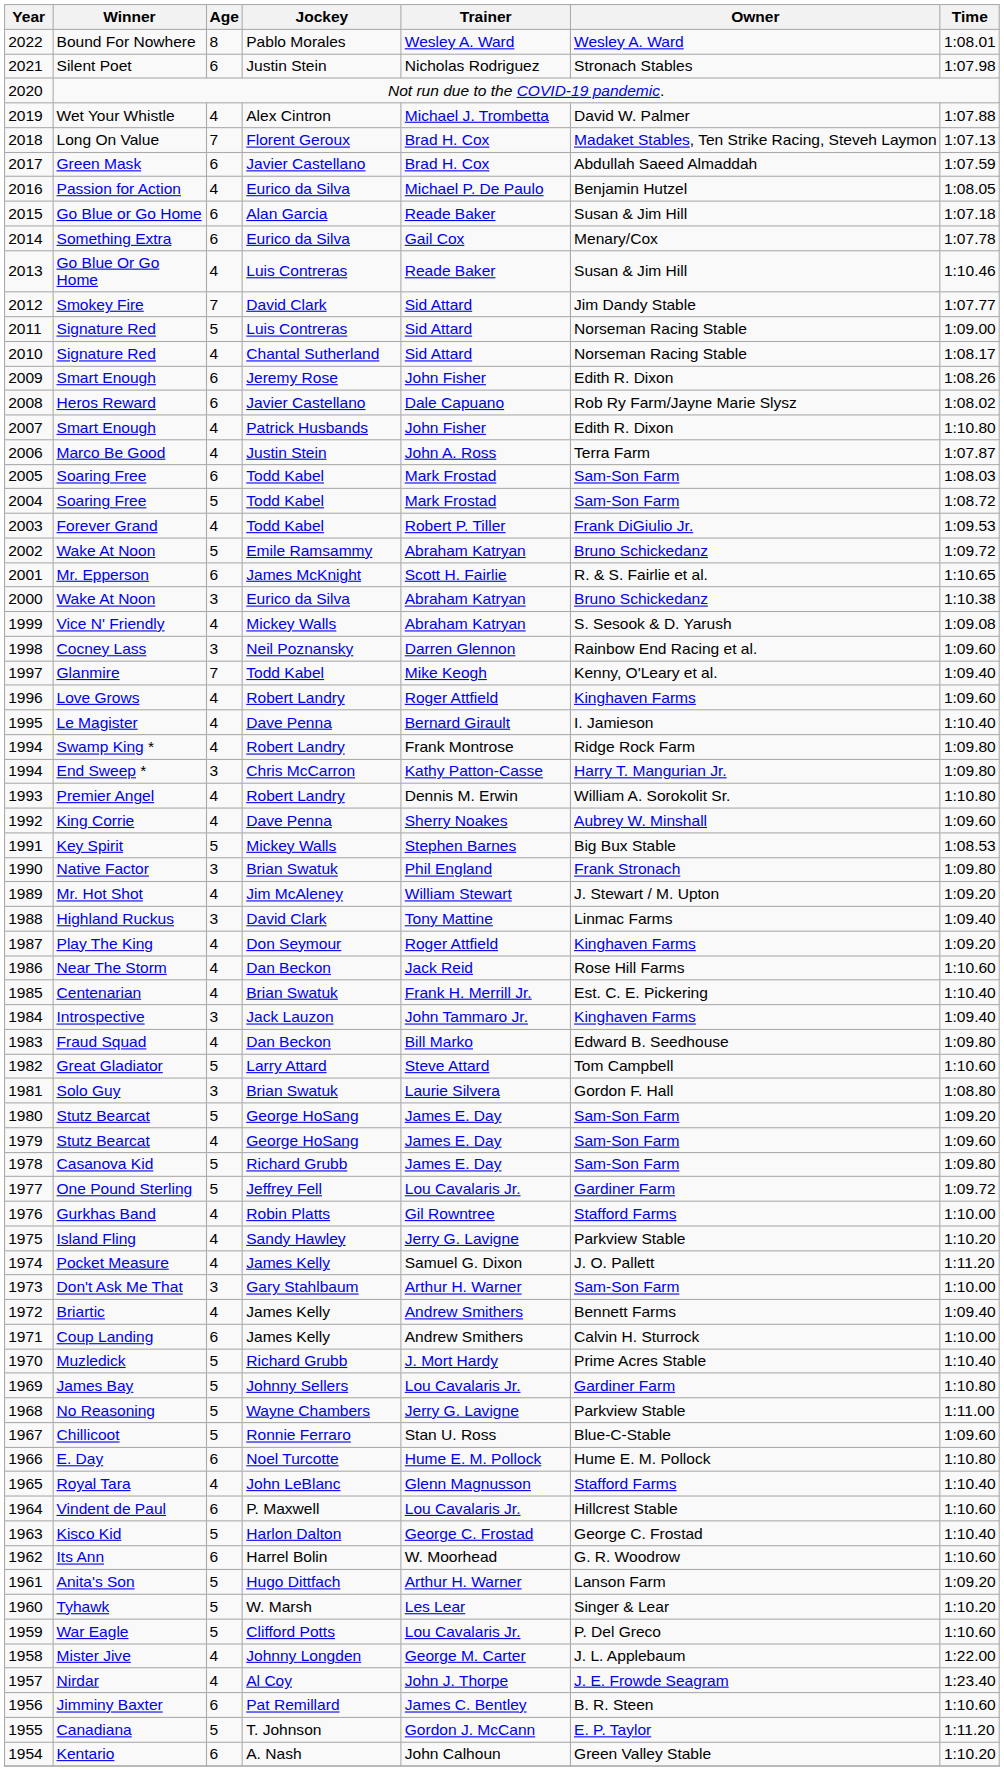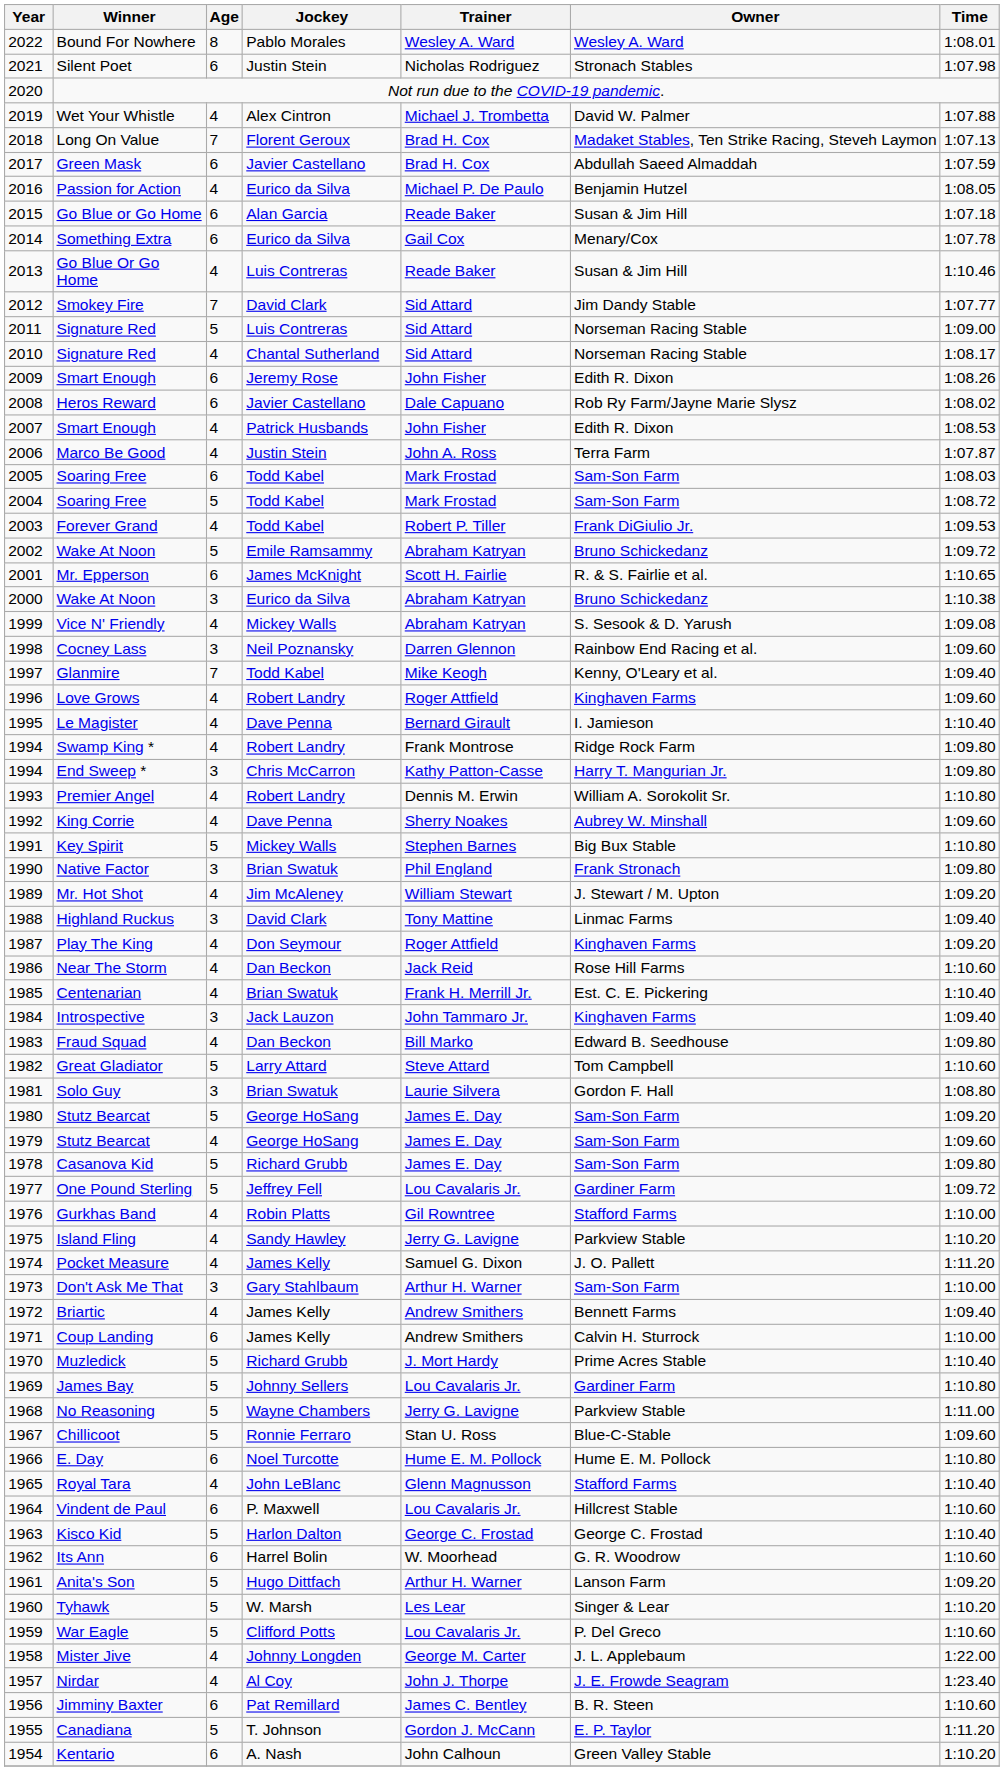(970, 428) 1:10.80 -> (970, 428) 1:08.53
(970, 845) 1:08.53 -> (970, 845) 1:10.80
